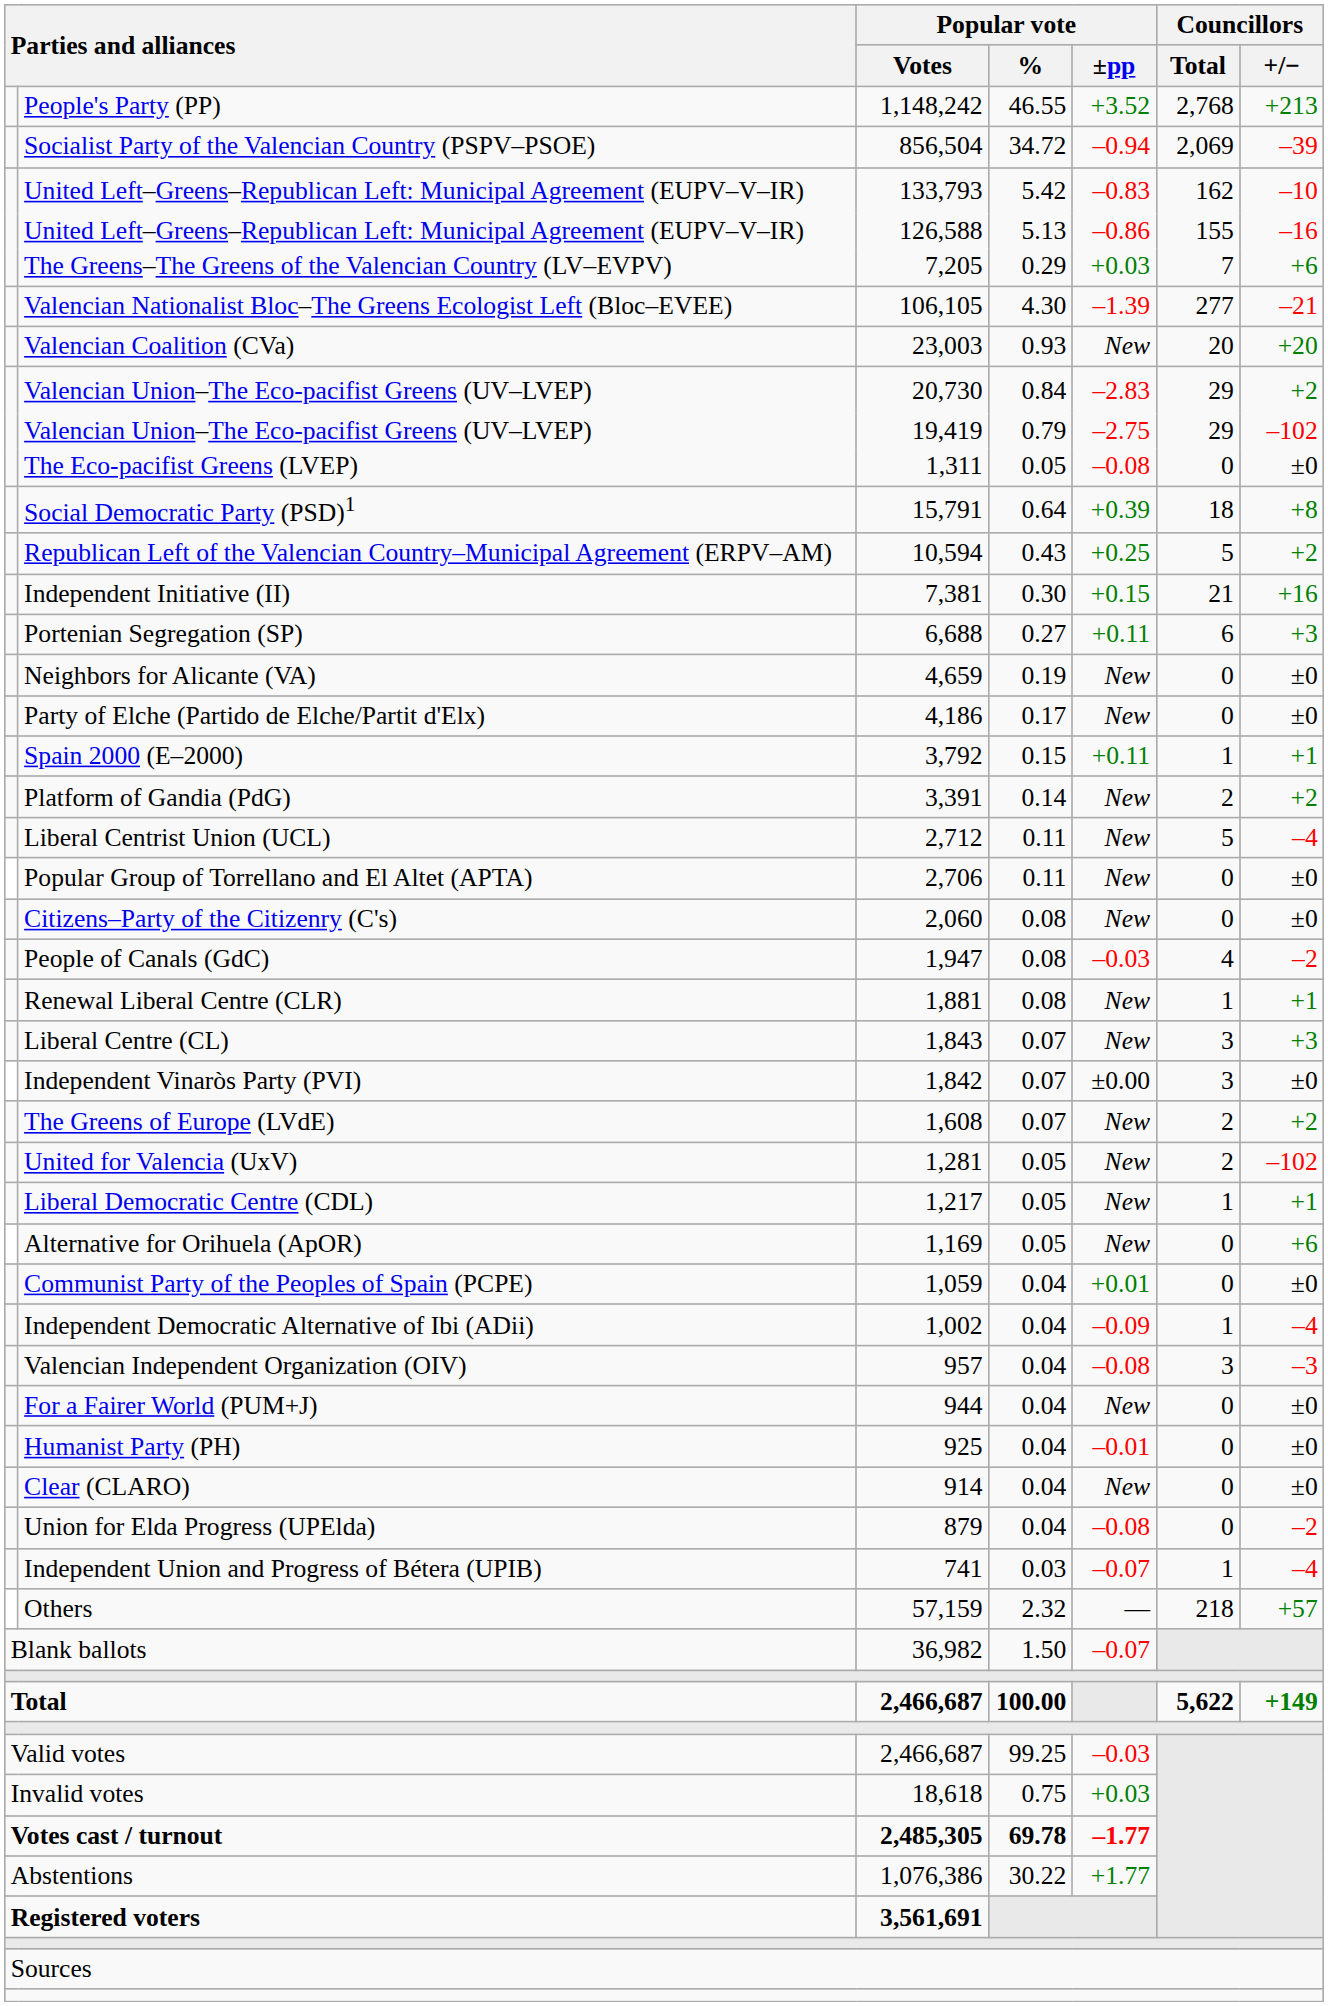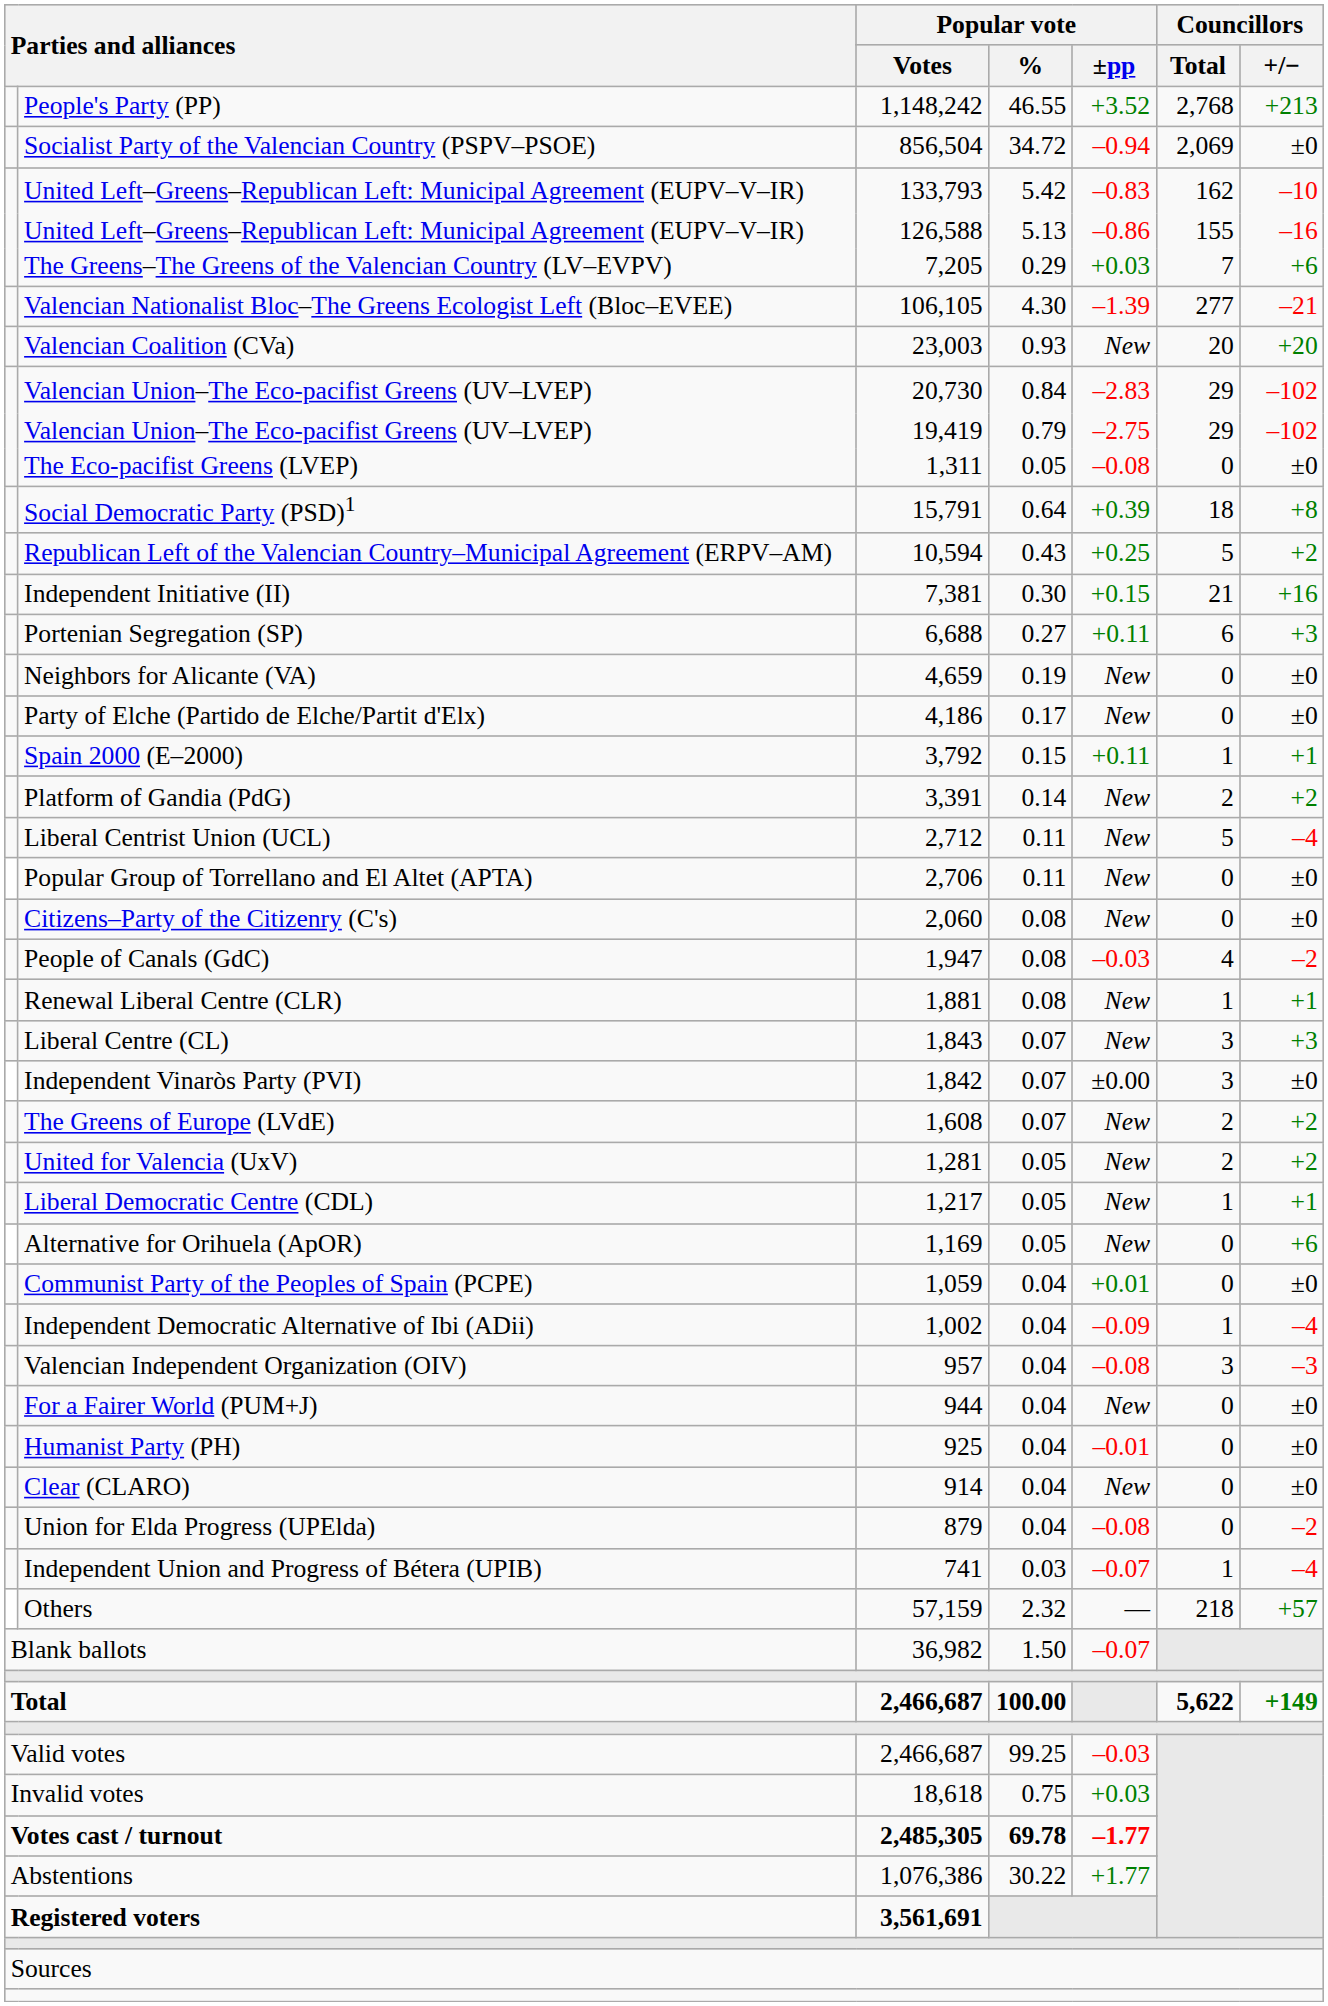(1299, 146) –39 -> (1304, 146) ±0
(1304, 390) +2 -> (1292, 390) –102
(1292, 1162) –102 -> (1304, 1162) +2
